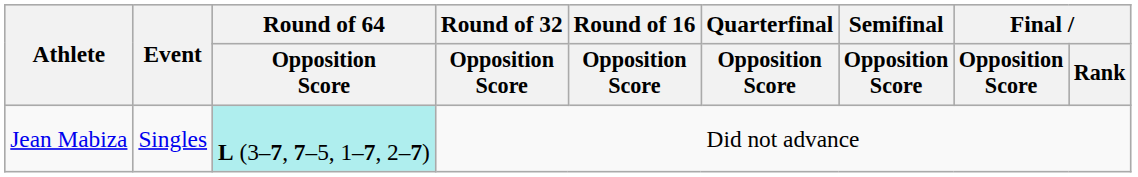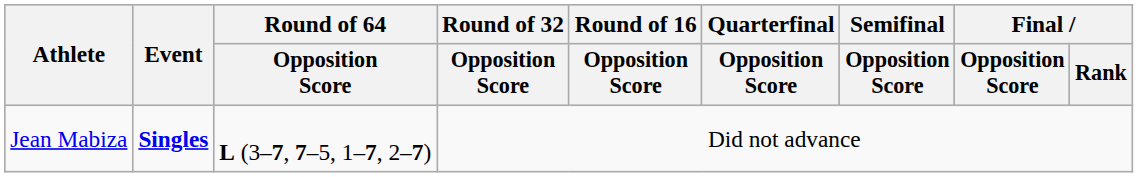(173, 138) normal -> (173, 138) bold
(324, 152) paleturquoise background -> (325, 152) no background
